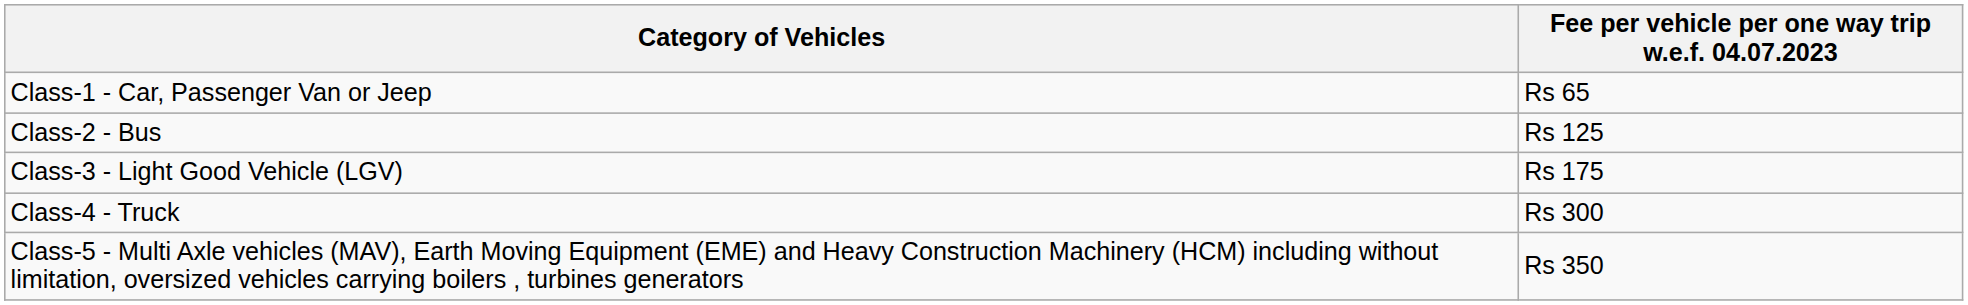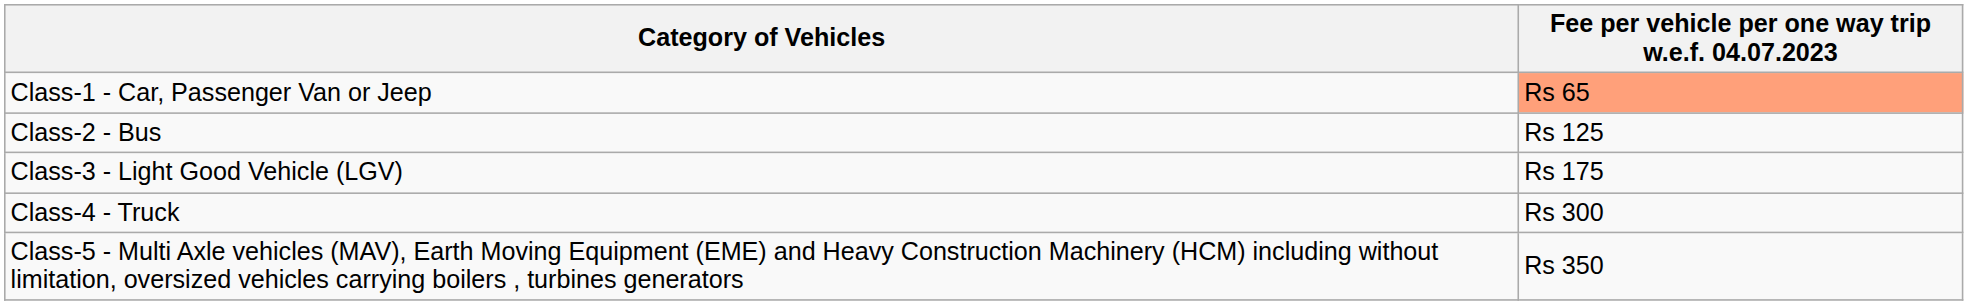(1557, 92) no background -> (1557, 92) lightsalmon background
